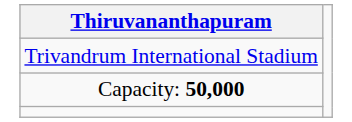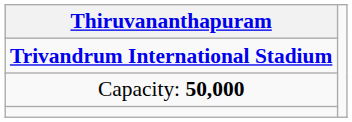(171, 55) normal -> (171, 55) bold
